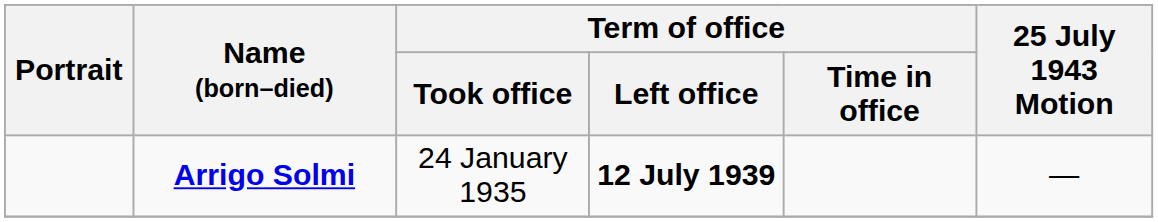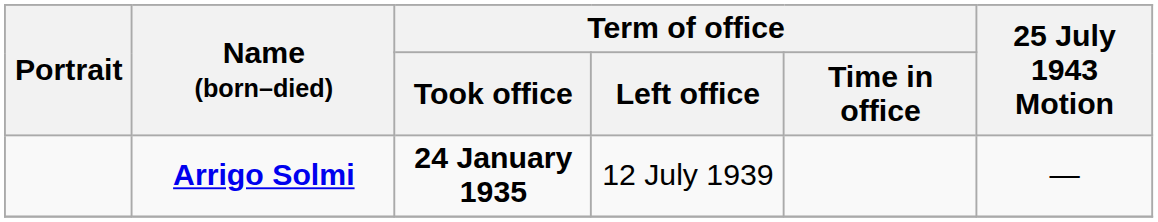(493, 175) normal -> (493, 175) bold
(686, 175) bold -> (688, 175) normal
